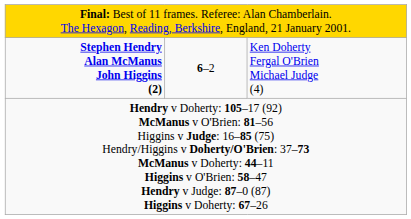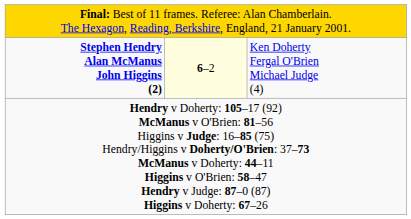(206, 68) no background -> (206, 68) lightyellow background
